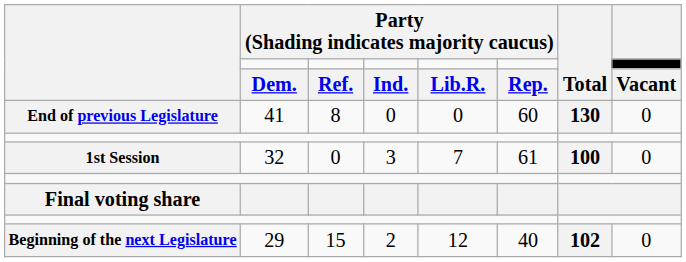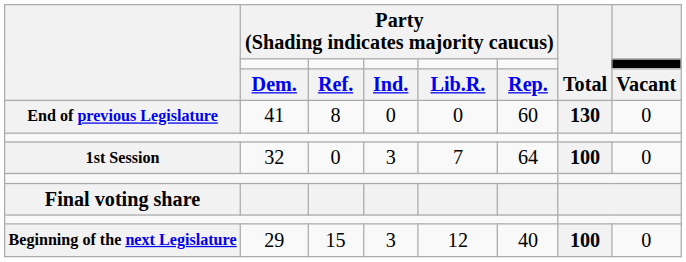(528, 157) 61 -> (528, 157) 64
(391, 240) 2 -> (391, 240) 3
(585, 240) 102 -> (585, 240) 100
